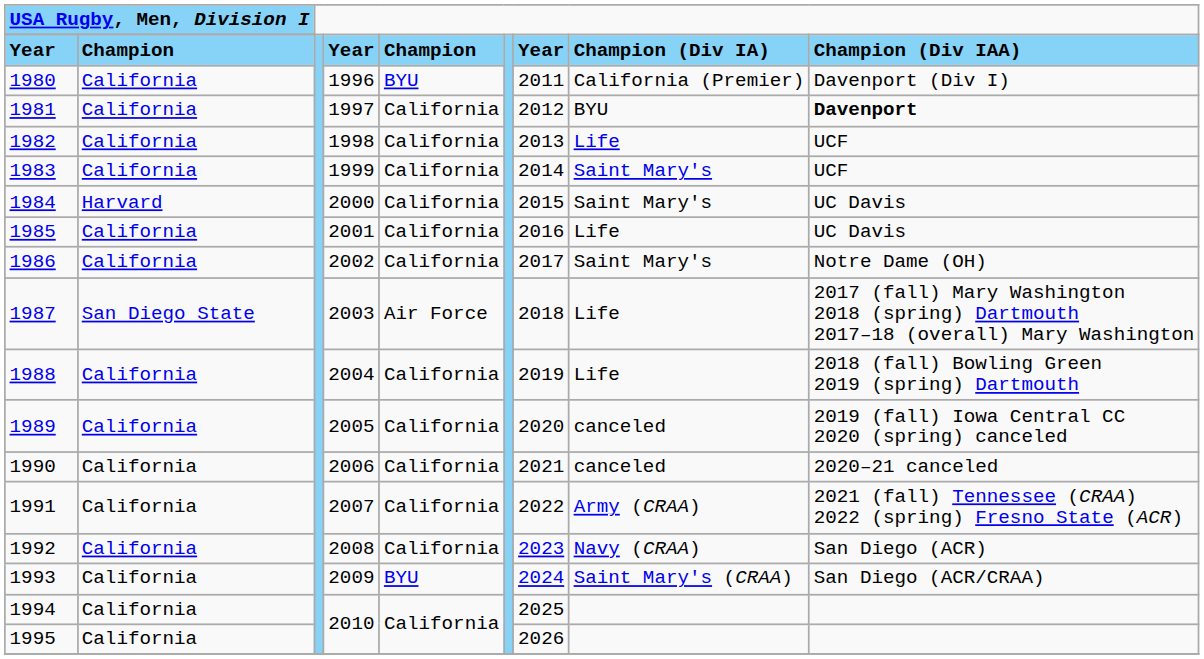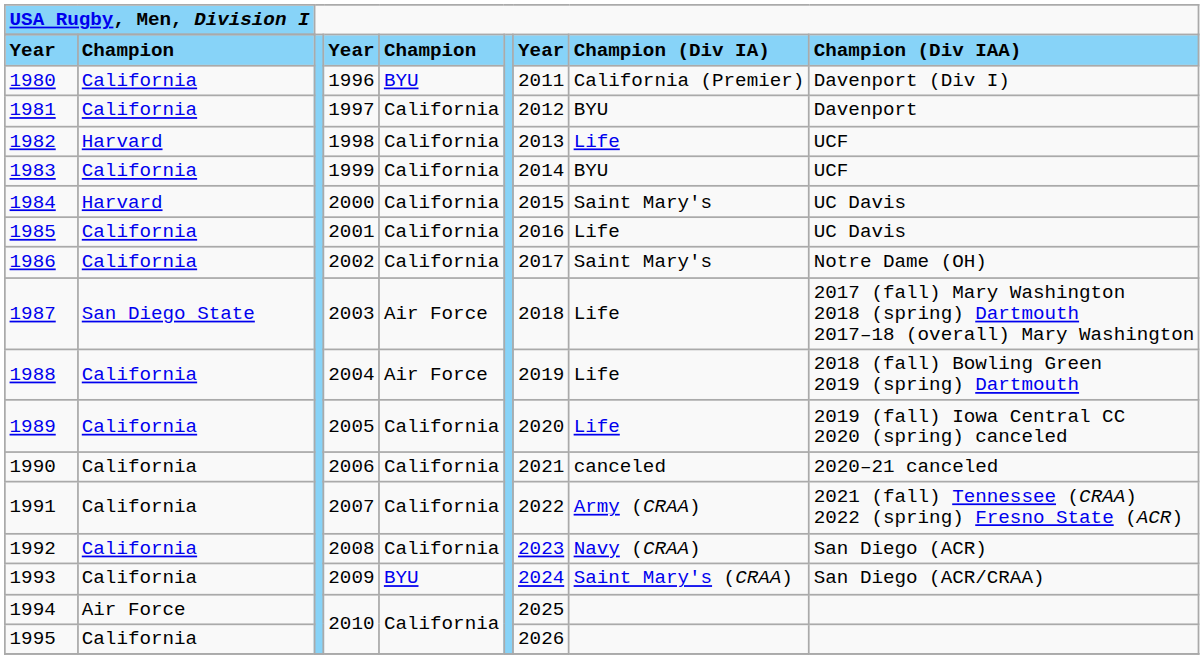(866, 111) bold -> (866, 111) normal
(139, 141) California -> (122, 141) Harvard
(643, 171) Saint Mary's -> (591, 171) BYU
(442, 375) California -> (436, 375) Air Force
(620, 426) canceled -> (597, 426) Life
(139, 609) California -> (134, 609) Air Force
